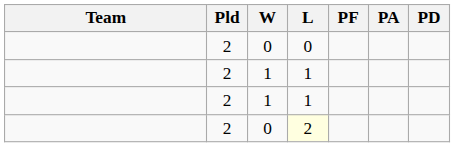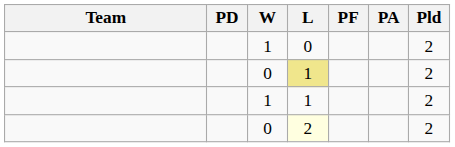columns swapped: (227, 18) <-> (429, 18)
(267, 45) 0 -> (267, 45) 1
(267, 73) 1 -> (267, 73) 0
(308, 73) no background -> (308, 73) khaki background
